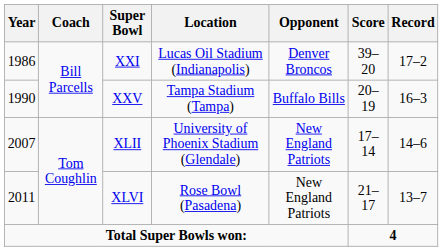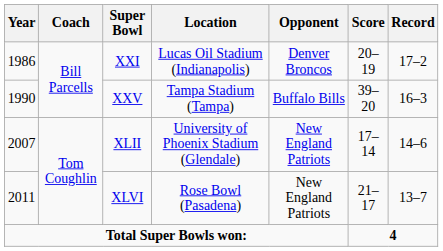(368, 61) 39–20 -> (368, 61) 20–19
(368, 98) 20–19 -> (368, 98) 39–20
